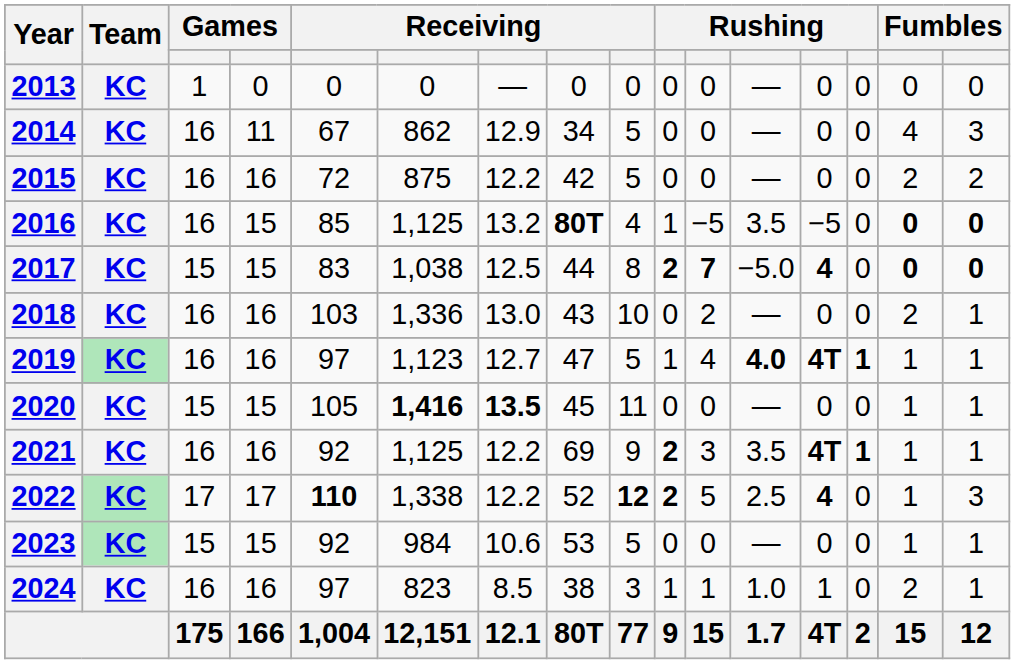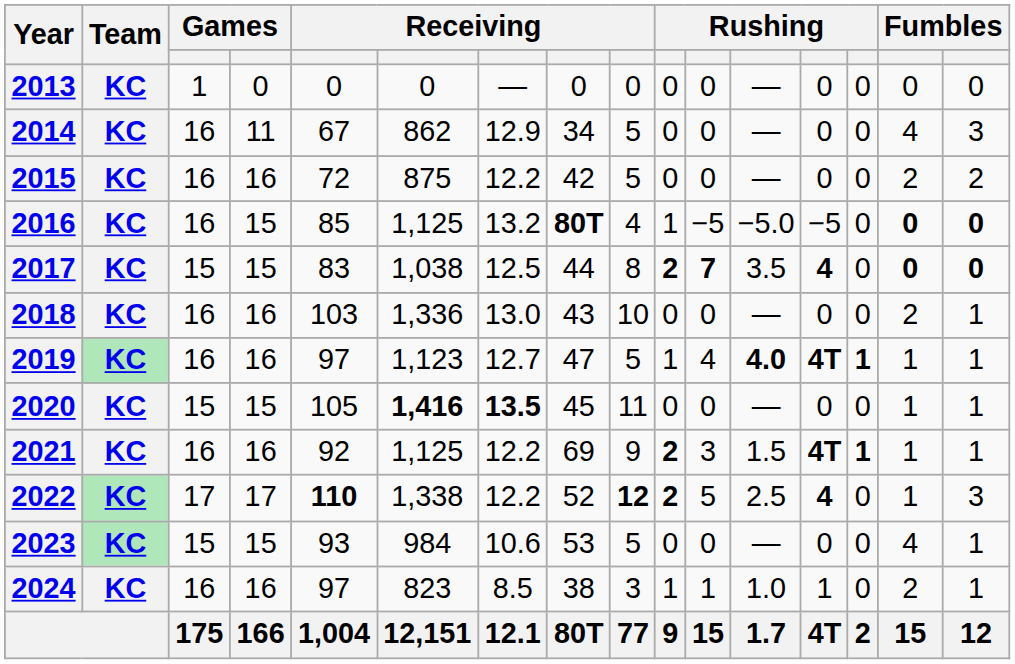(766, 223) 3.5 -> (766, 223) −5.0
(766, 268) −5.0 -> (766, 268) 3.5
(708, 314) 2 -> (708, 314) 0
(766, 451) 3.5 -> (766, 451) 1.5
(334, 543) 92 -> (334, 543) 93
(910, 543) 1 -> (910, 543) 4
